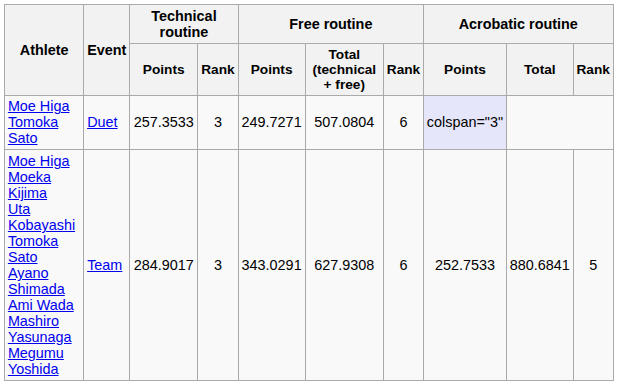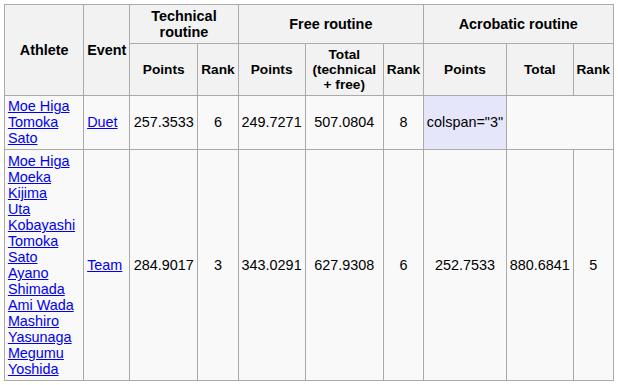(218, 122) 3 -> (218, 122) 6
(403, 122) 6 -> (403, 122) 8
